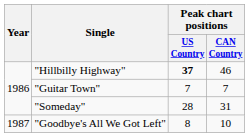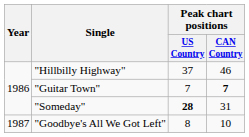(187, 70) bold -> (187, 70) normal
(226, 88) normal -> (226, 88) bold
(187, 106) normal -> (187, 106) bold
